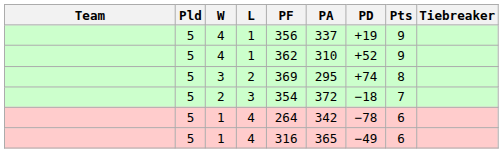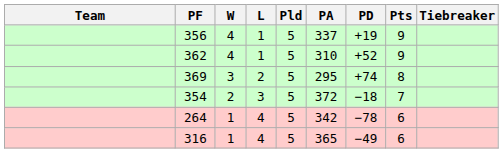columns swapped: (191, 15) <-> (286, 15)
